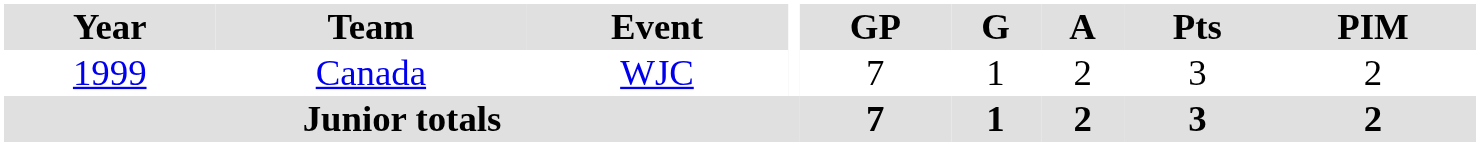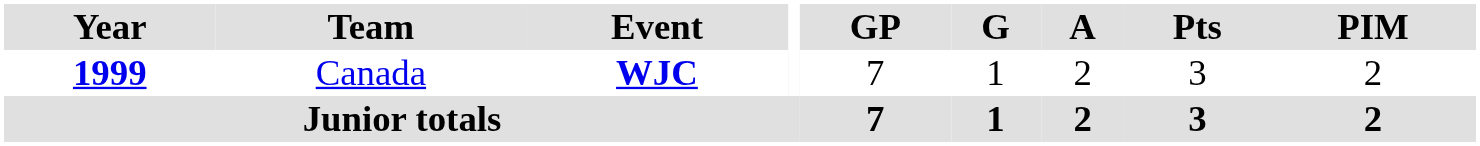(110, 72) normal -> (110, 72) bold
(657, 72) normal -> (657, 72) bold
